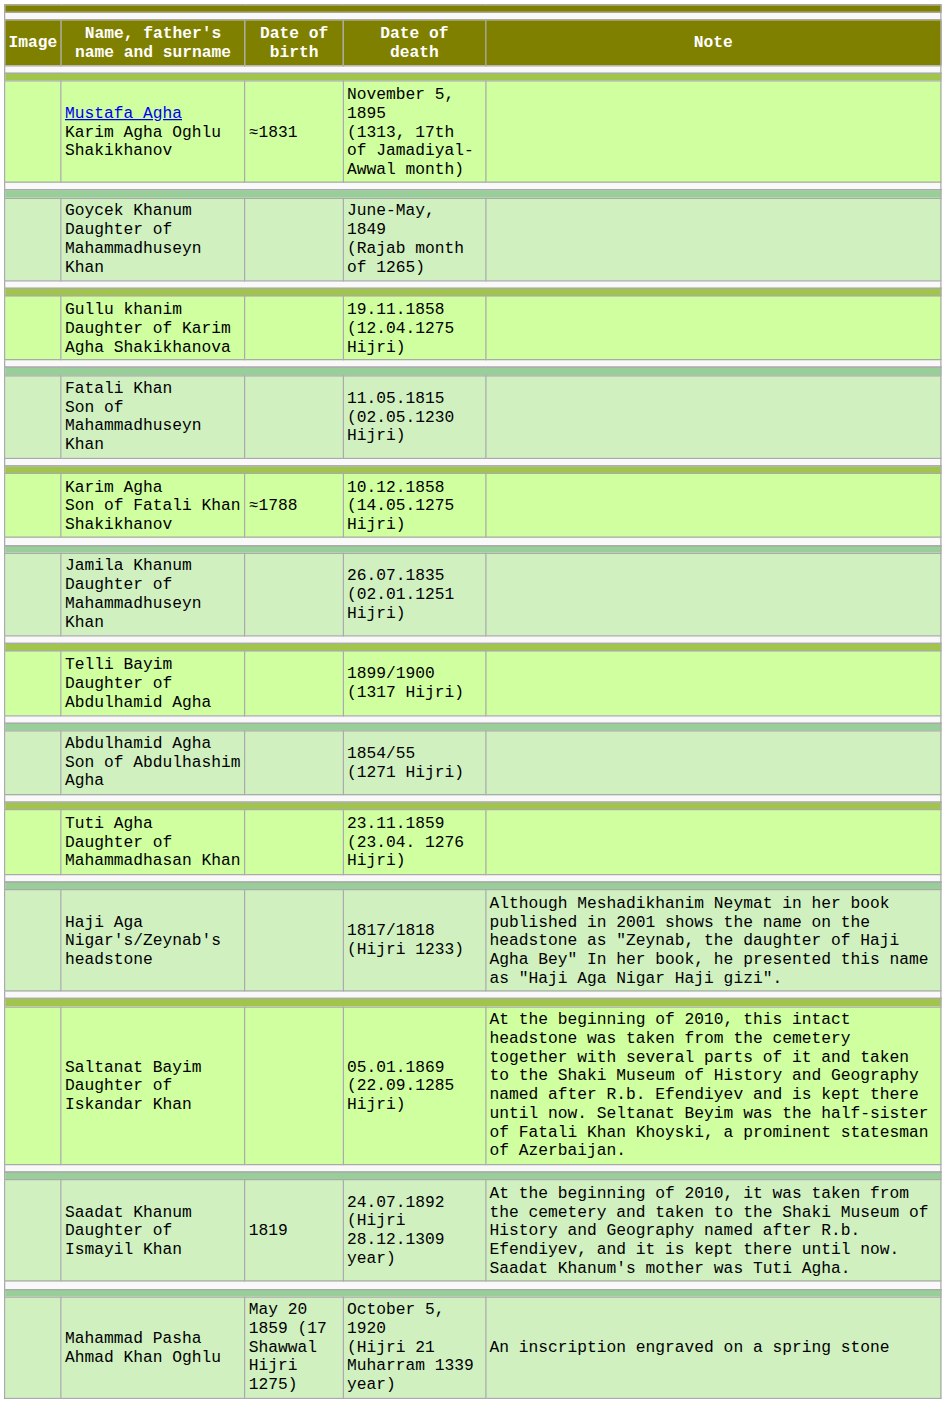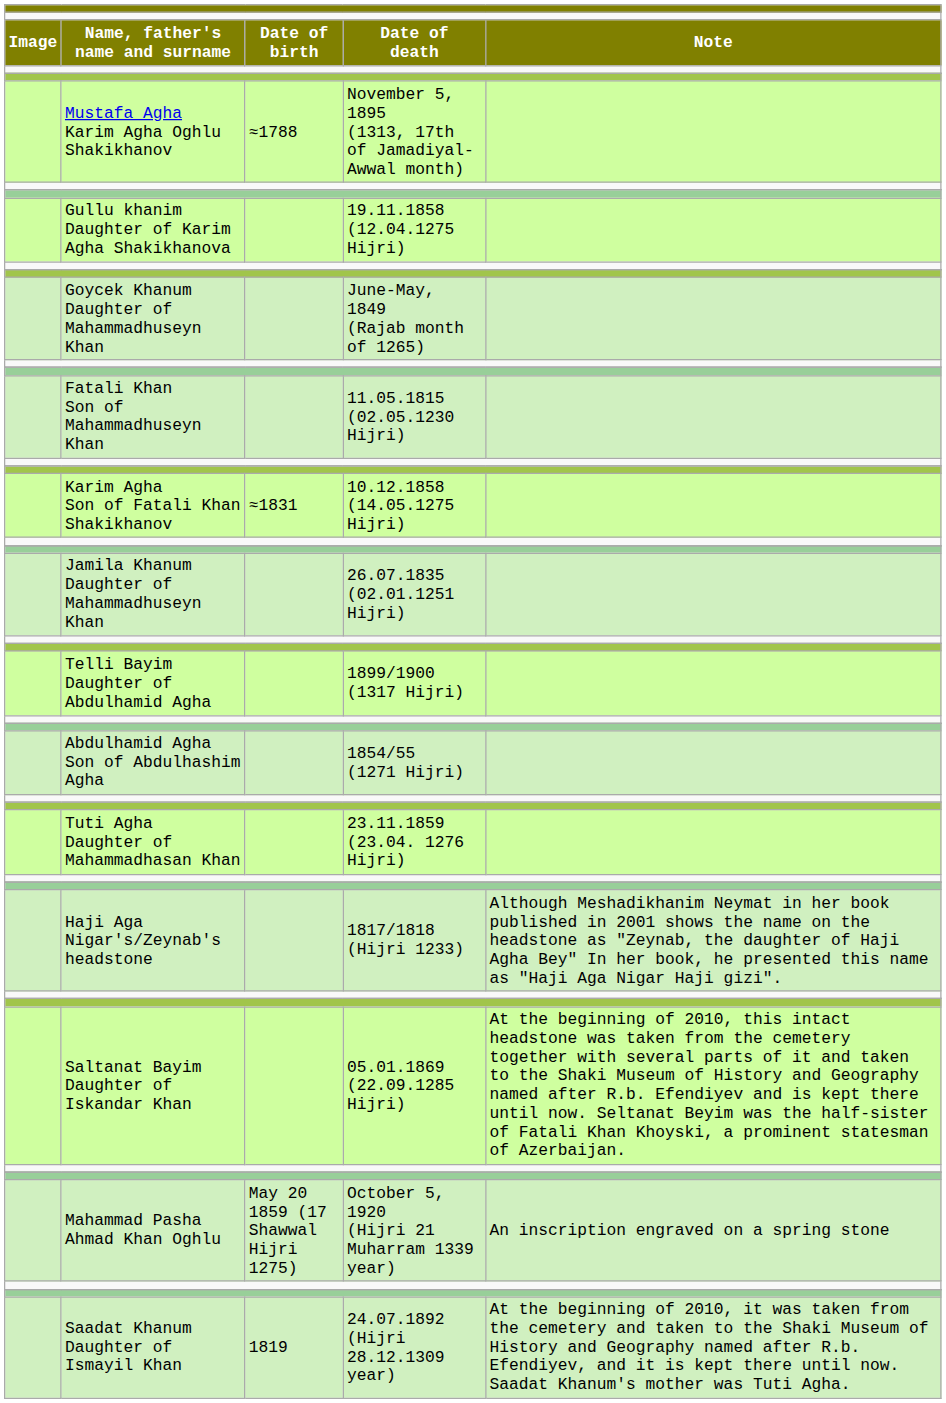(273, 132) ≈1831 -> (273, 132) ≈1788
rows swapped: (133, 239) <-> (148, 328)
(273, 506) ≈1788 -> (273, 506) ≈1831
rows swapped: (128, 1231) <-> (143, 1347)
